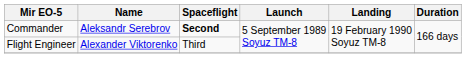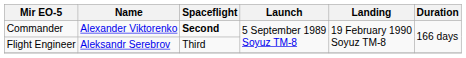(125, 28) Aleksandr Serebrov -> (129, 28) Alexander Viktorenko
(129, 45) Alexander Viktorenko -> (125, 45) Aleksandr Serebrov
